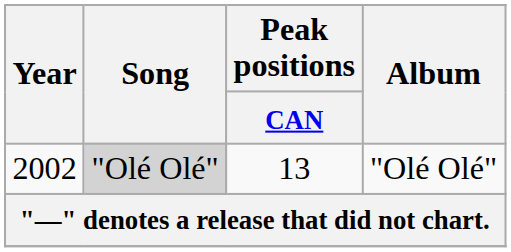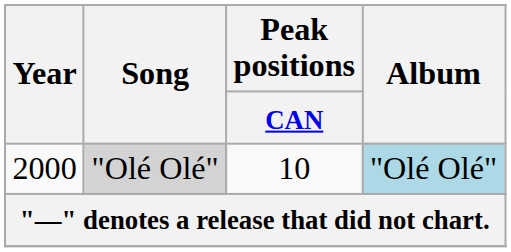(45, 168) 2002 -> (45, 168) 2000
(294, 168) 13 -> (294, 168) 10
(433, 168) no background -> (433, 168) lightblue background
